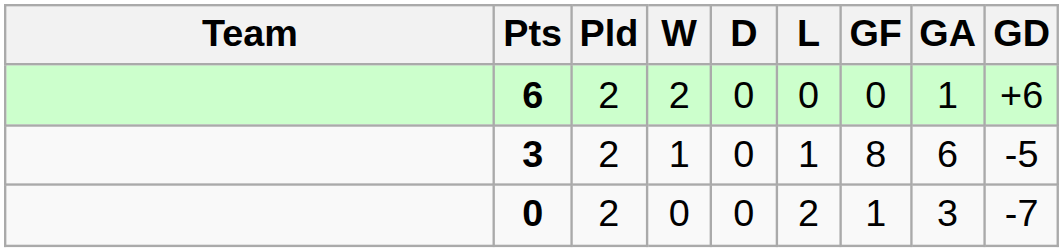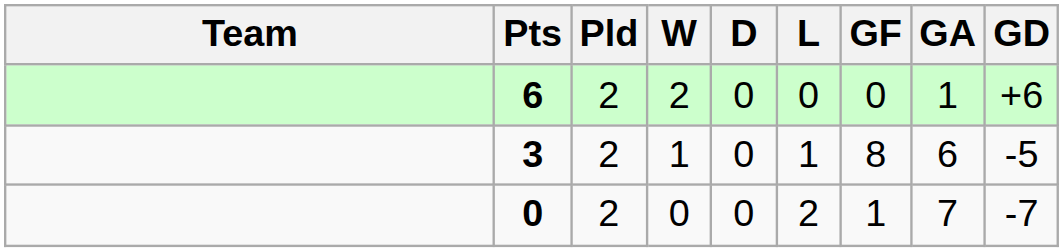(948, 214) 3 -> (948, 214) 7
